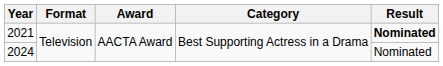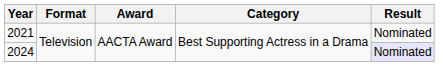(405, 33) bold -> (403, 33) normal
(403, 52) no background -> (403, 52) lavender background
